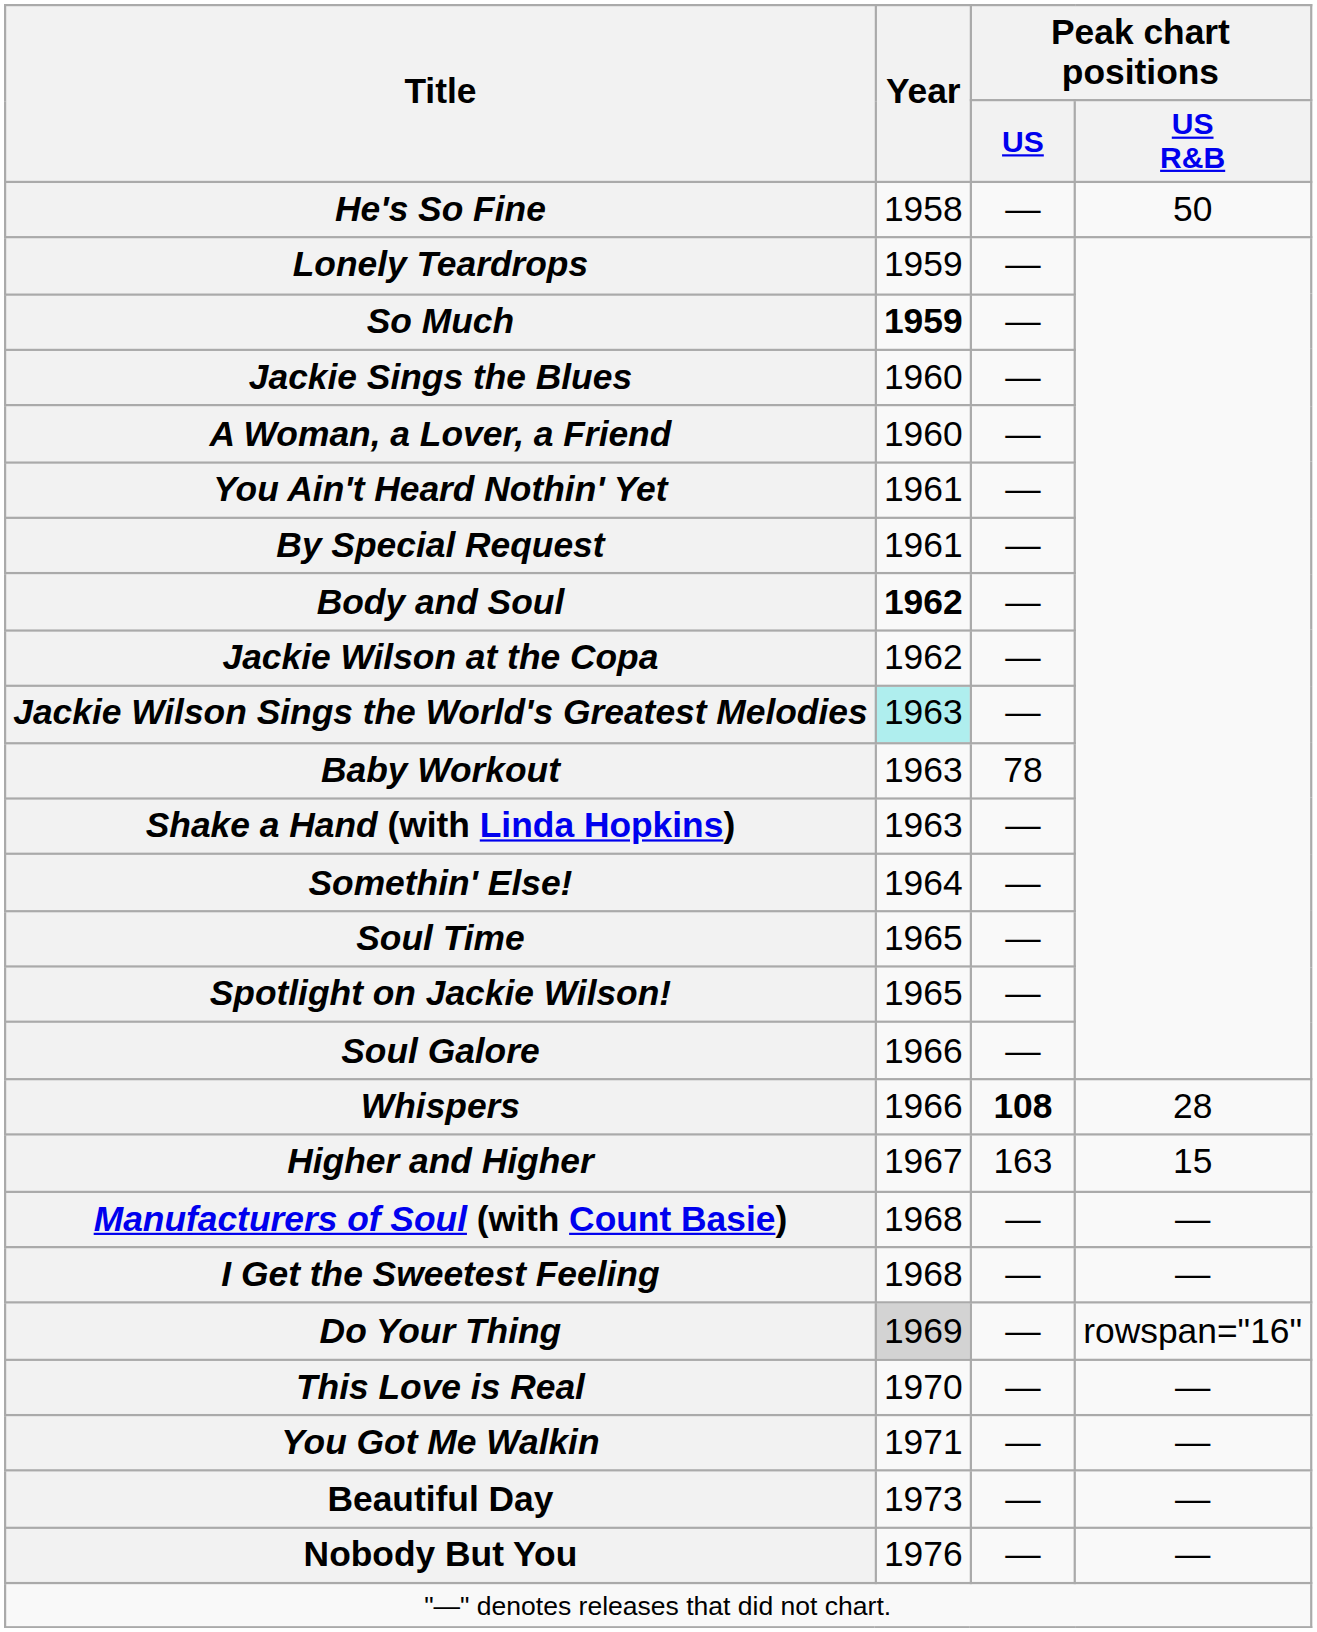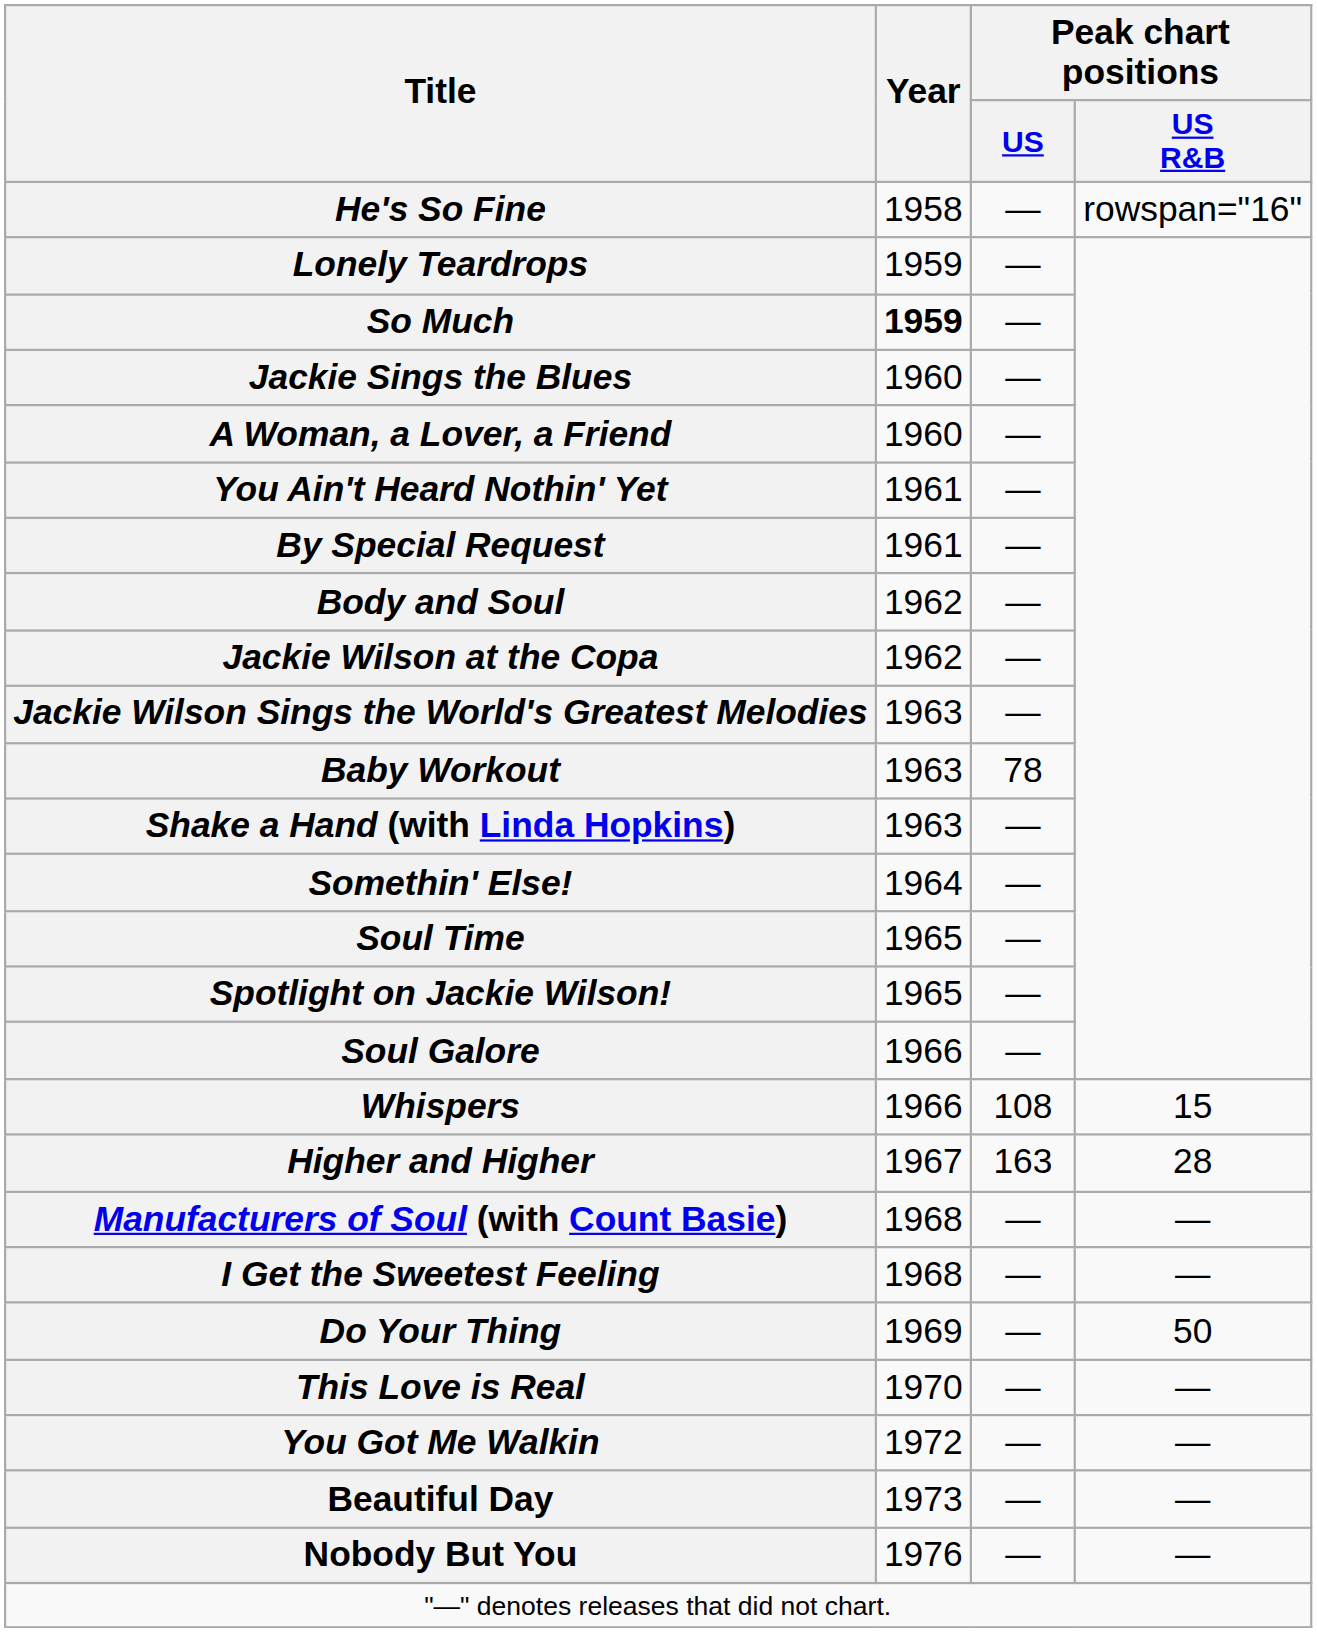(1193, 208) 50 -> (1193, 208) rowspan="16"
(923, 601) bold -> (923, 601) normal
(923, 713) paleturquoise background -> (923, 713) no background
(1023, 1106) bold -> (1023, 1106) normal
(1193, 1106) 28 -> (1193, 1106) 15
(1193, 1162) 15 -> (1193, 1162) 28
(923, 1330) lightgrey background -> (923, 1330) no background
(1193, 1330) rowspan="16" -> (1193, 1330) 50
(923, 1442) 1971 -> (923, 1442) 1972
